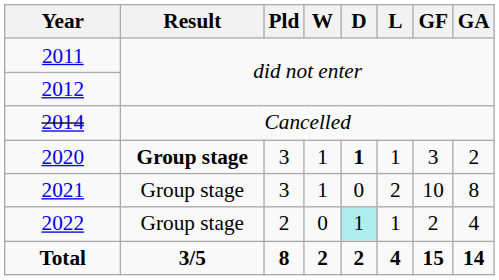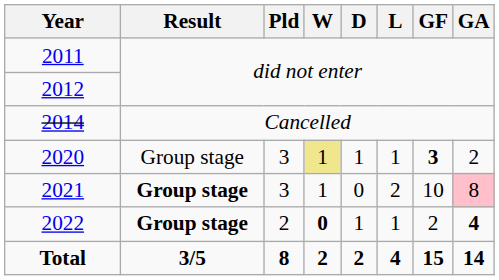(192, 156) bold -> (192, 156) normal
(322, 156) no background -> (322, 156) khaki background
(359, 156) bold -> (359, 156) normal
(433, 156) normal -> (433, 156) bold
(192, 190) normal -> (192, 190) bold
(474, 190) no background -> (474, 190) pink background
(192, 223) normal -> (192, 223) bold
(322, 223) normal -> (322, 223) bold
(359, 223) paleturquoise background -> (359, 223) no background
(474, 223) normal -> (474, 223) bold
